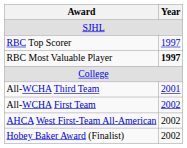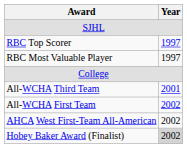(171, 58) bold -> (171, 58) normal
(171, 136) no background -> (171, 136) lightgrey background
